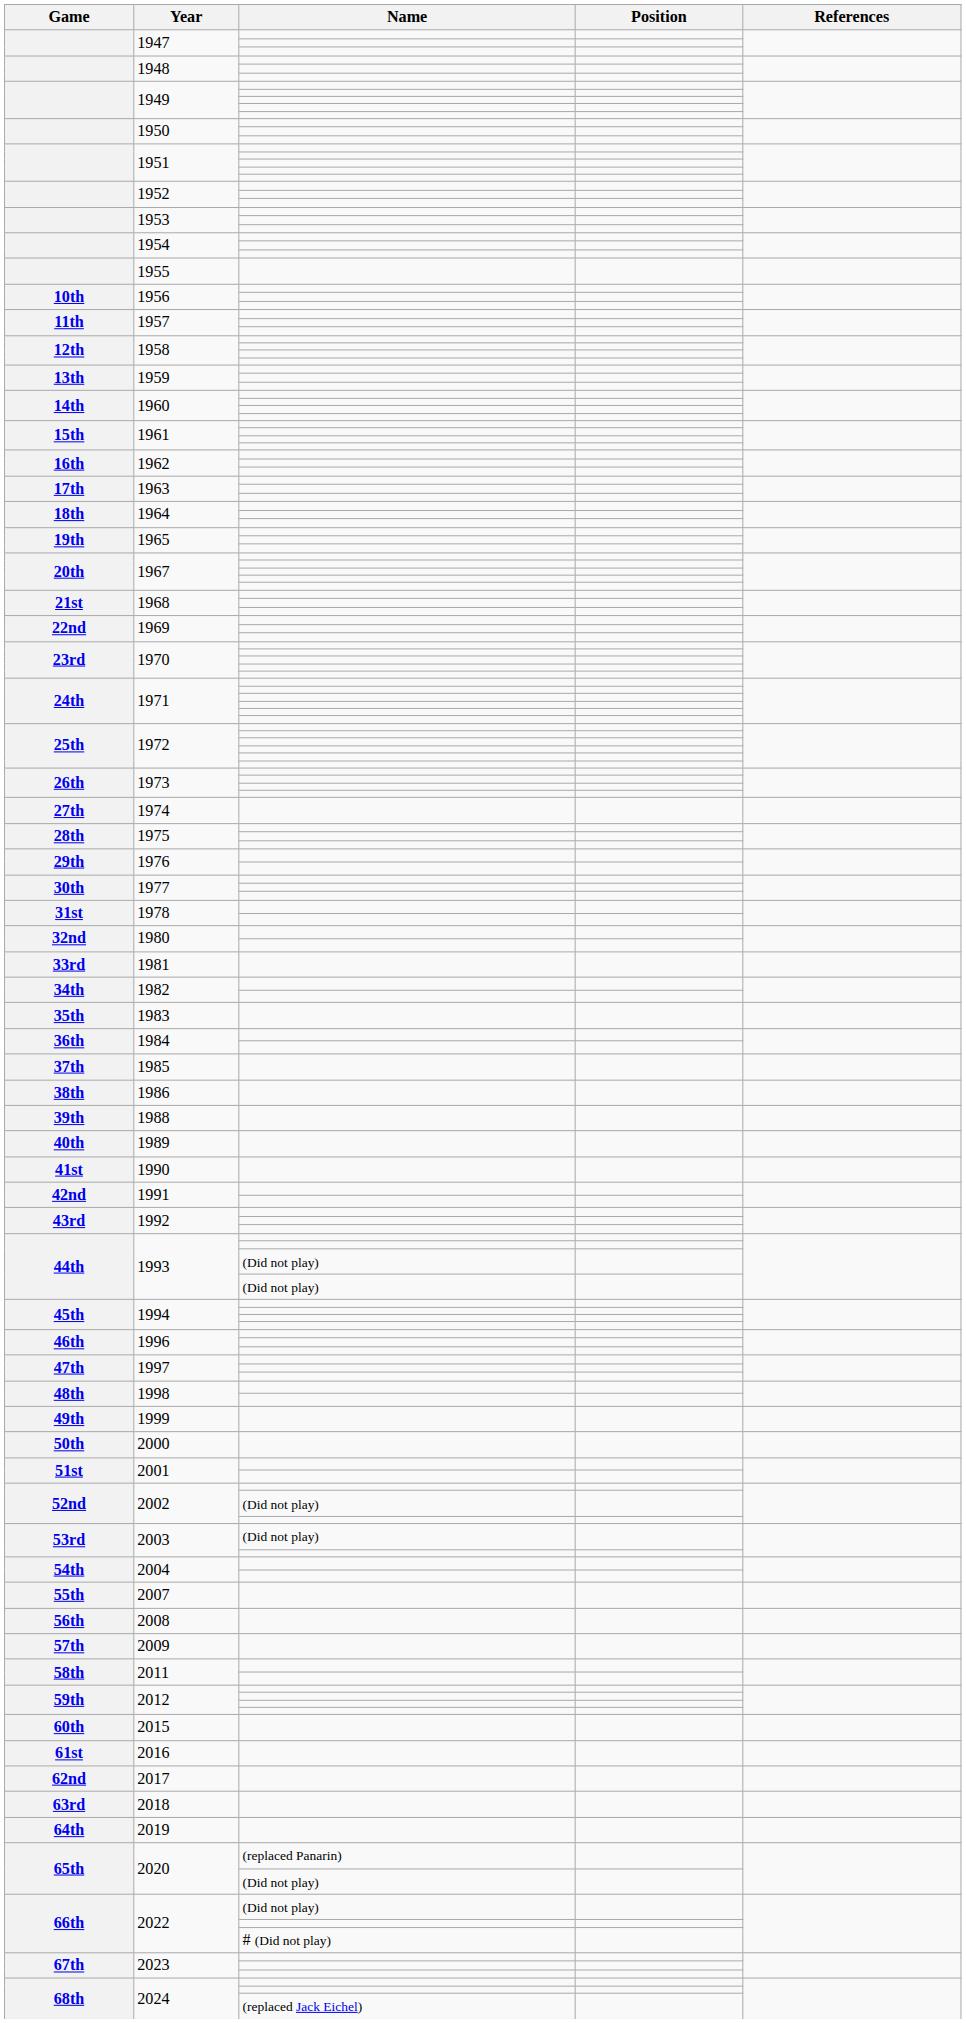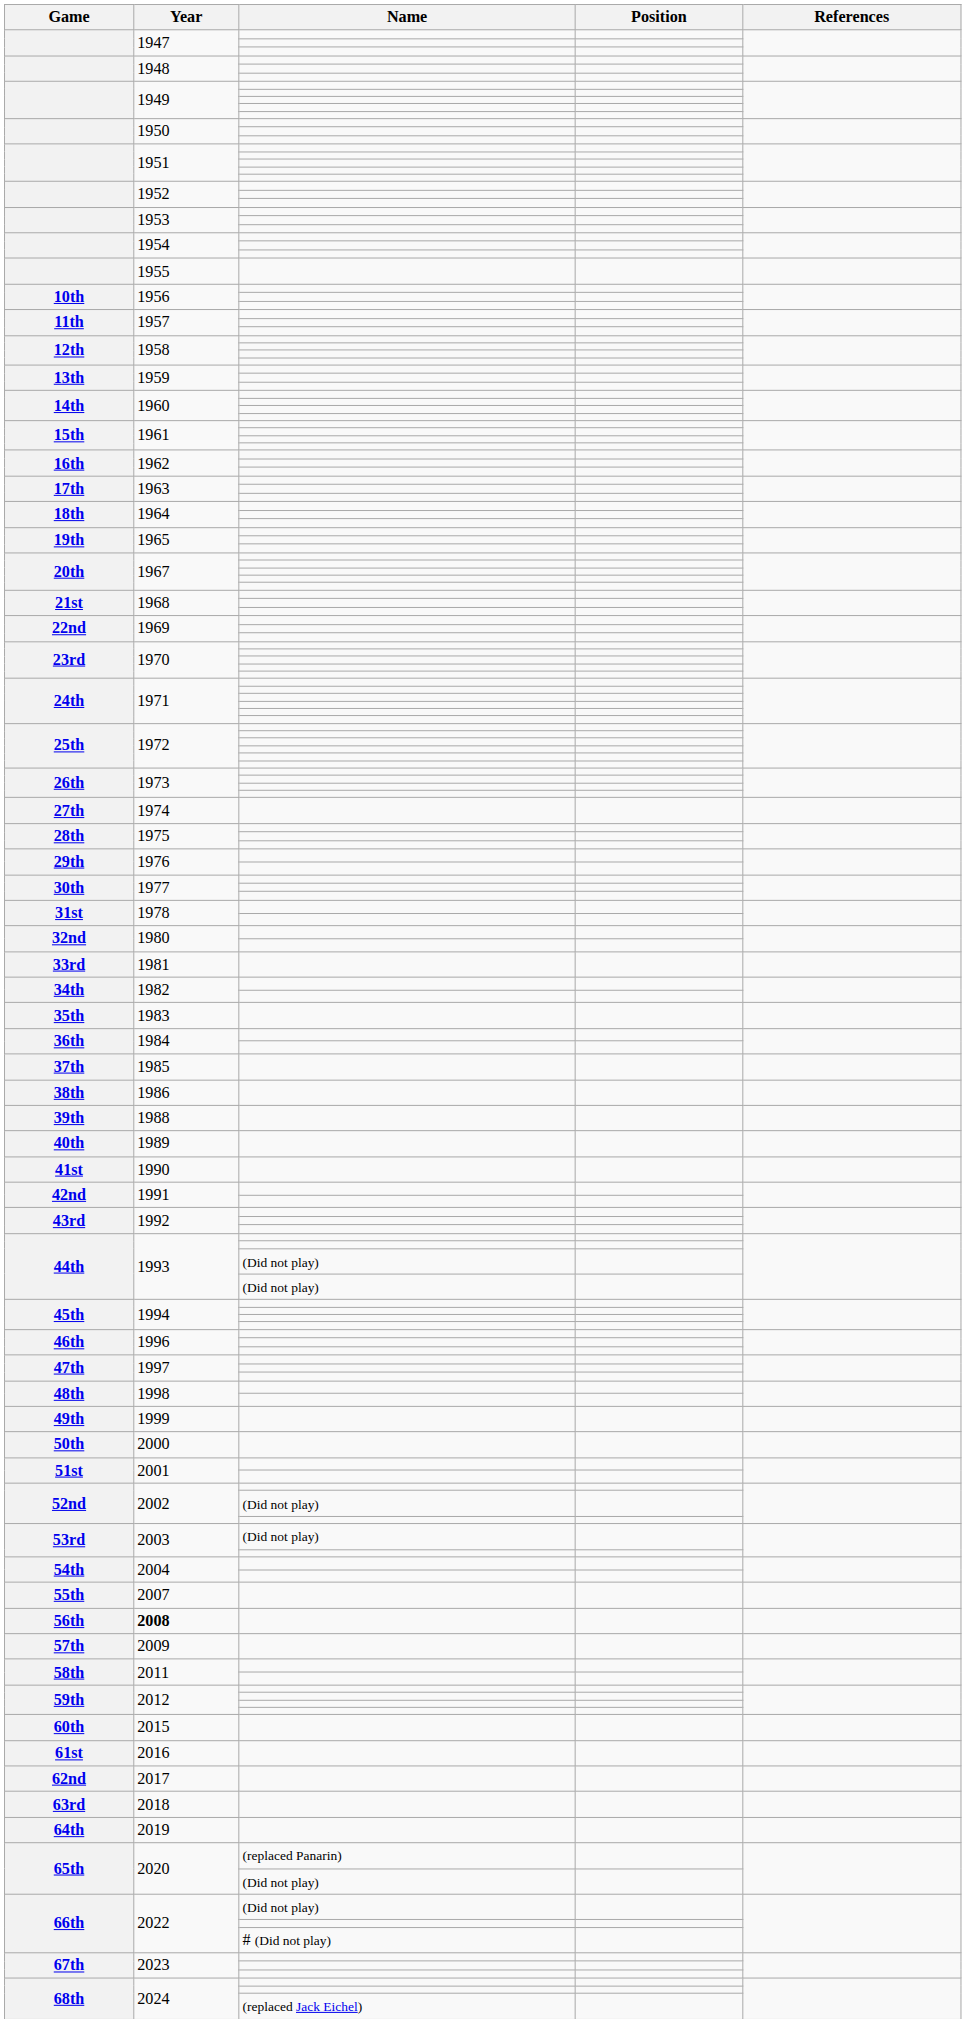(153, 1620) normal -> (153, 1620) bold
